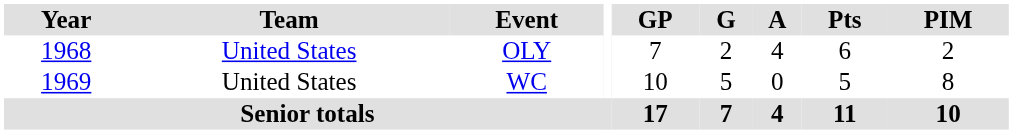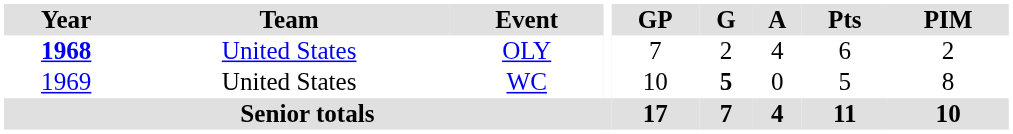(66, 50) normal -> (66, 50) bold
(726, 82) normal -> (726, 82) bold
